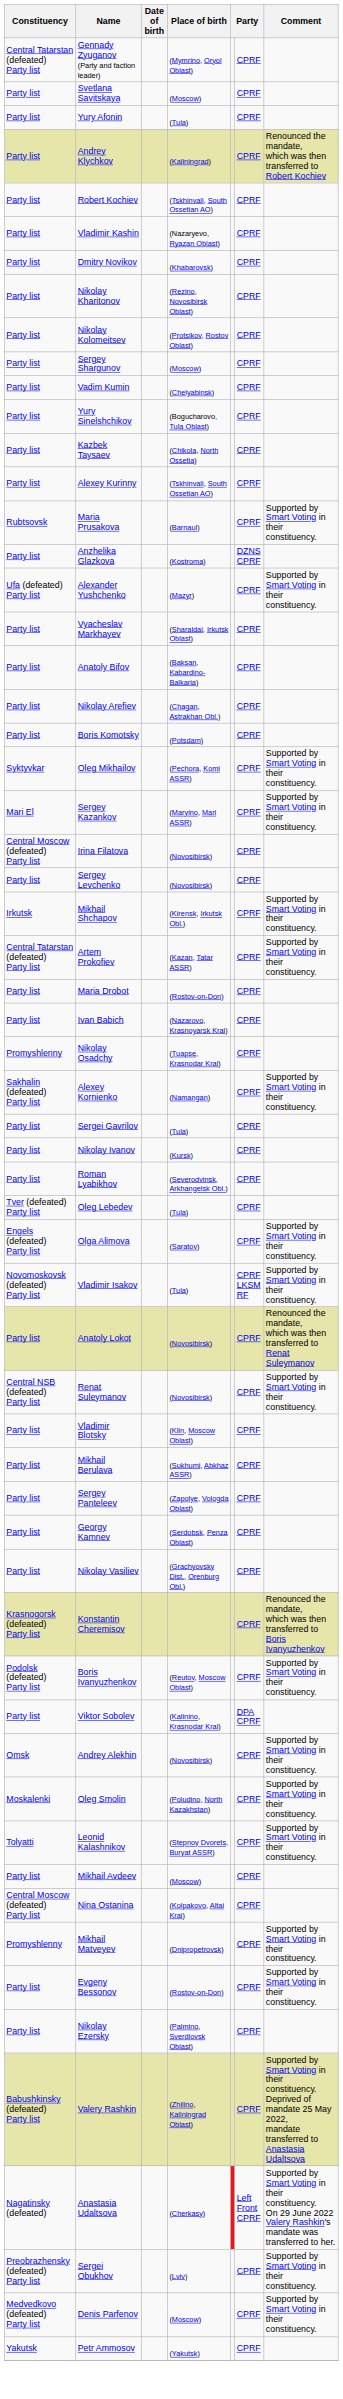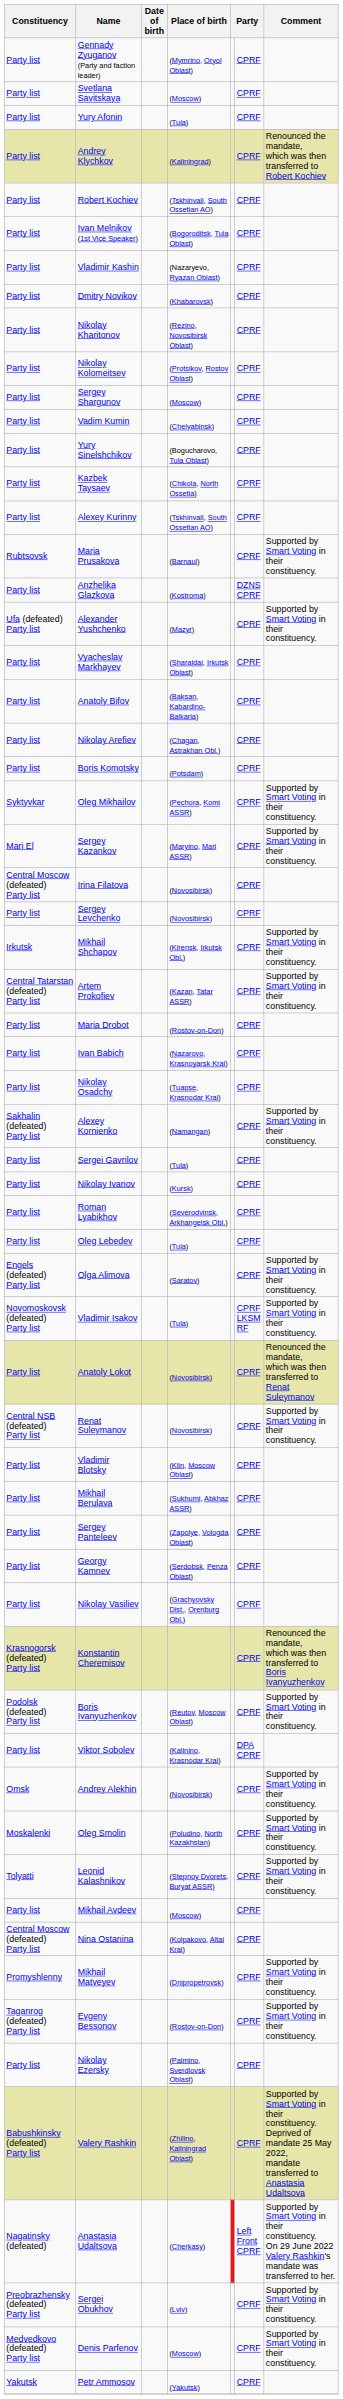(40, 60) Central Tatarstan (defeated) Party list -> (23, 60) Party list
+ row: (108, 233)
(34, 1053) Promyshlenny -> (23, 1087) Party list
(36, 1207) Tver (defeated) Party list -> (23, 1241) Party list
(23, 1987) Party list -> (26, 2021) Taganrog (defeated) Party list
